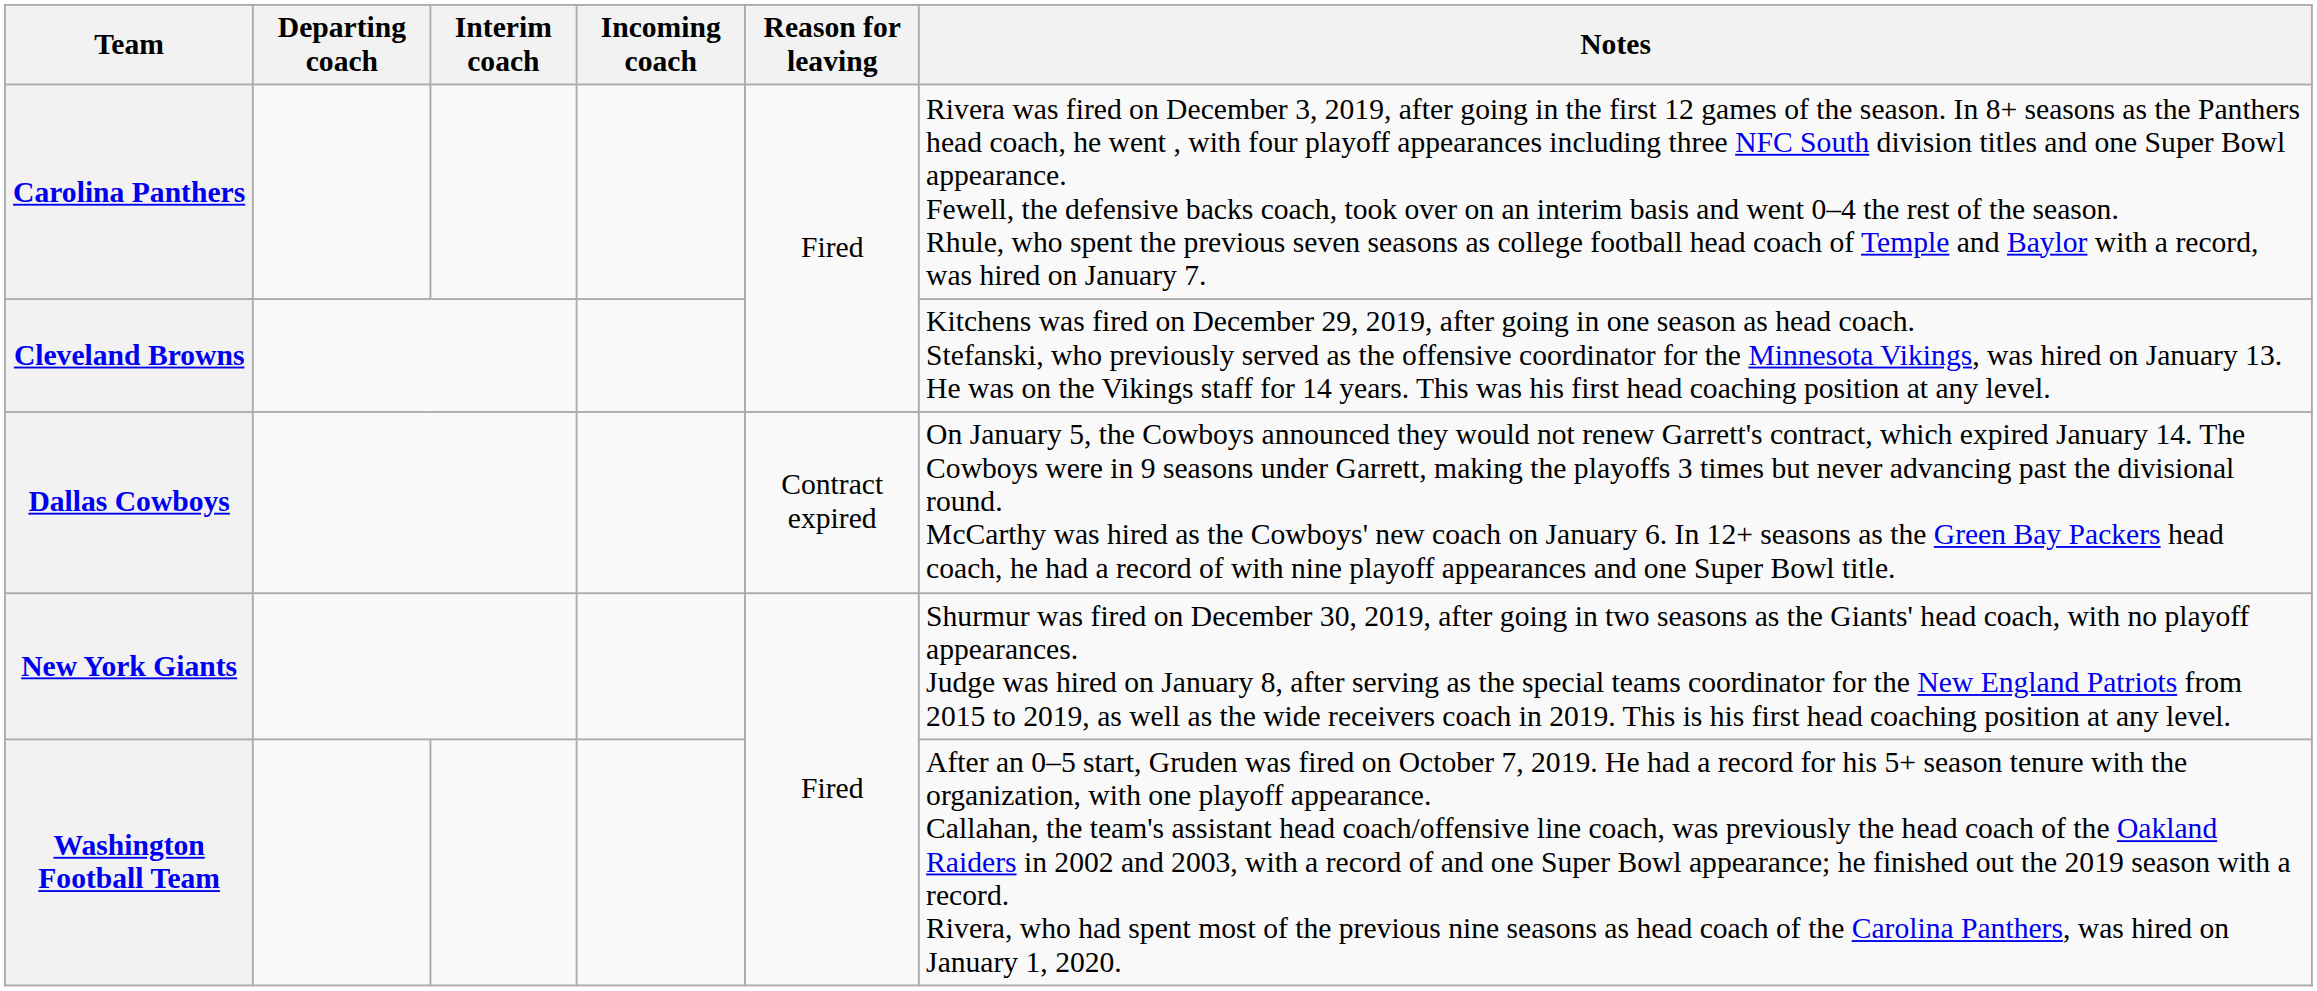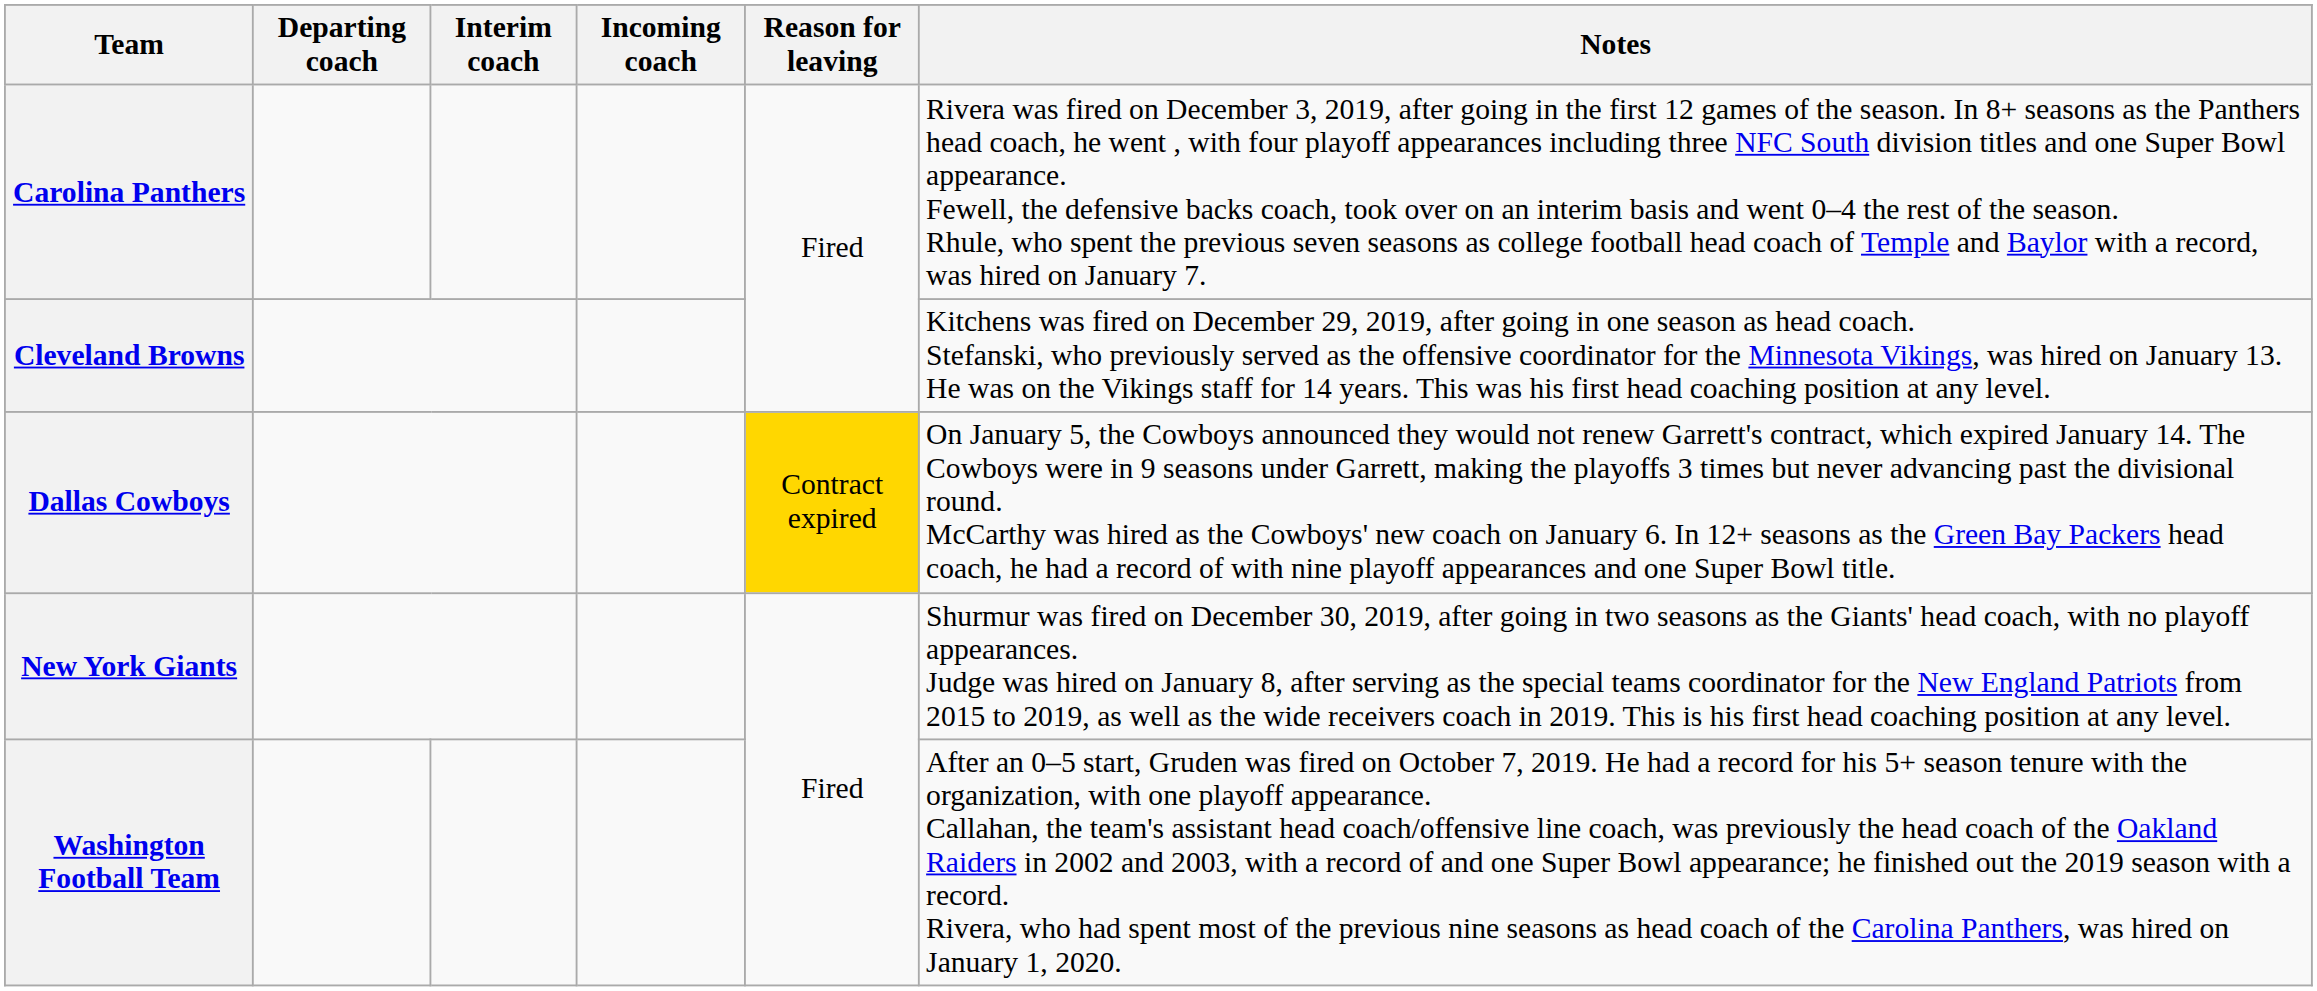(832, 501) no background -> (832, 501) gold background
